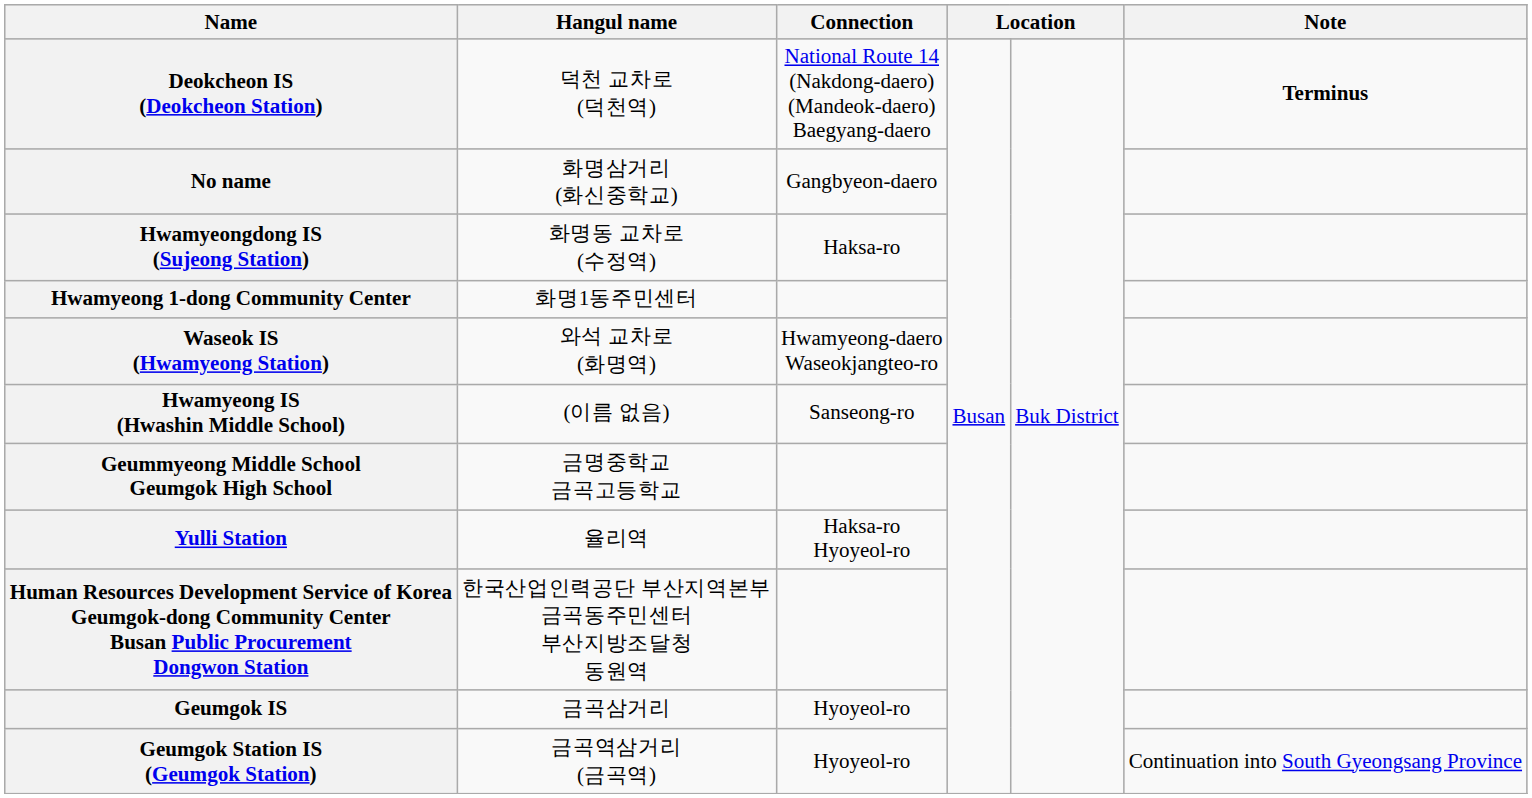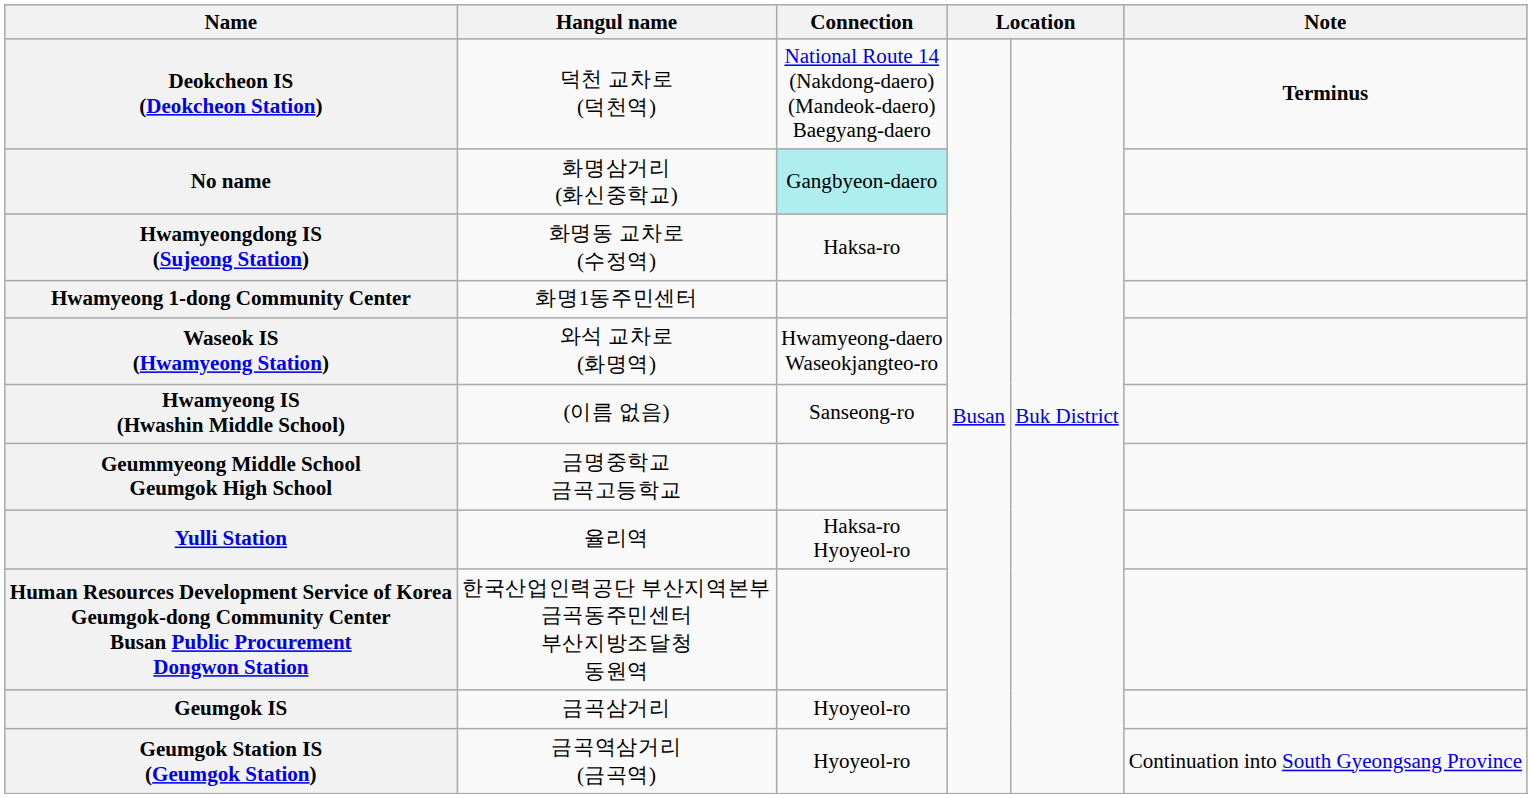(862, 180) no background -> (862, 180) paleturquoise background
